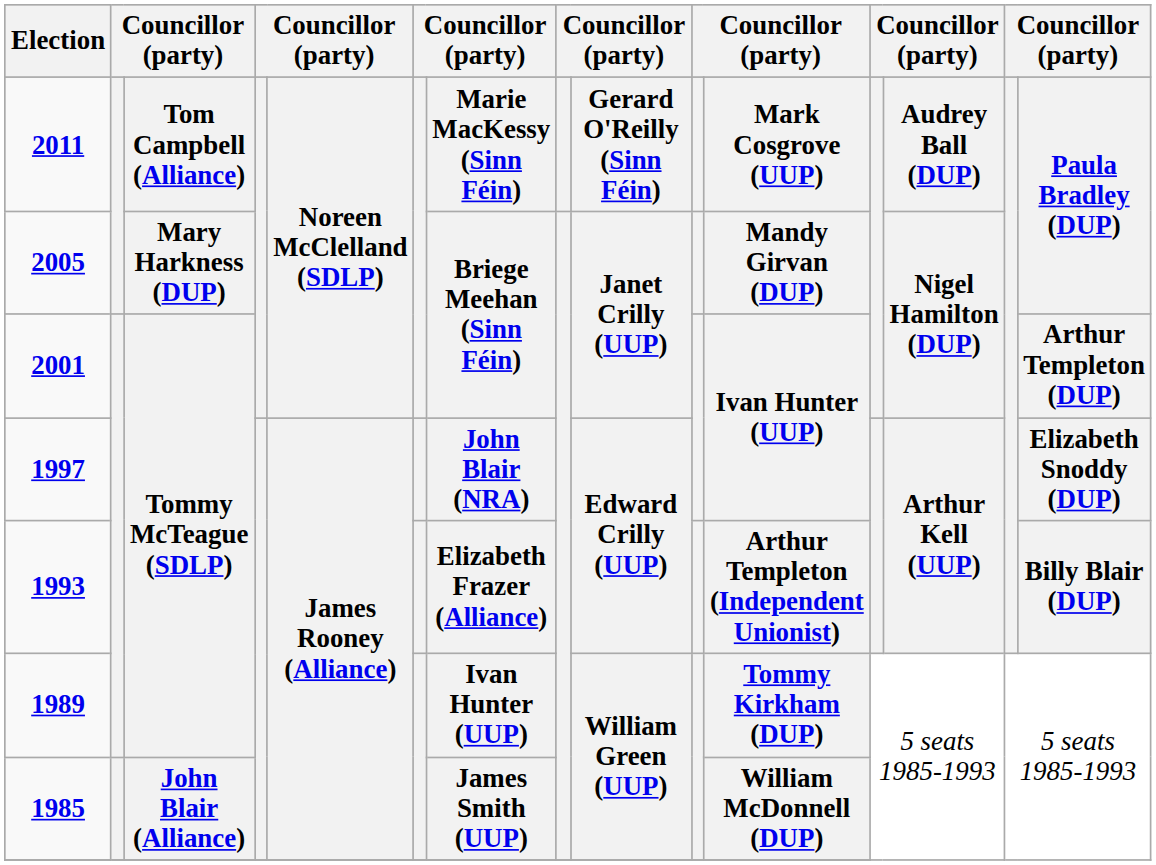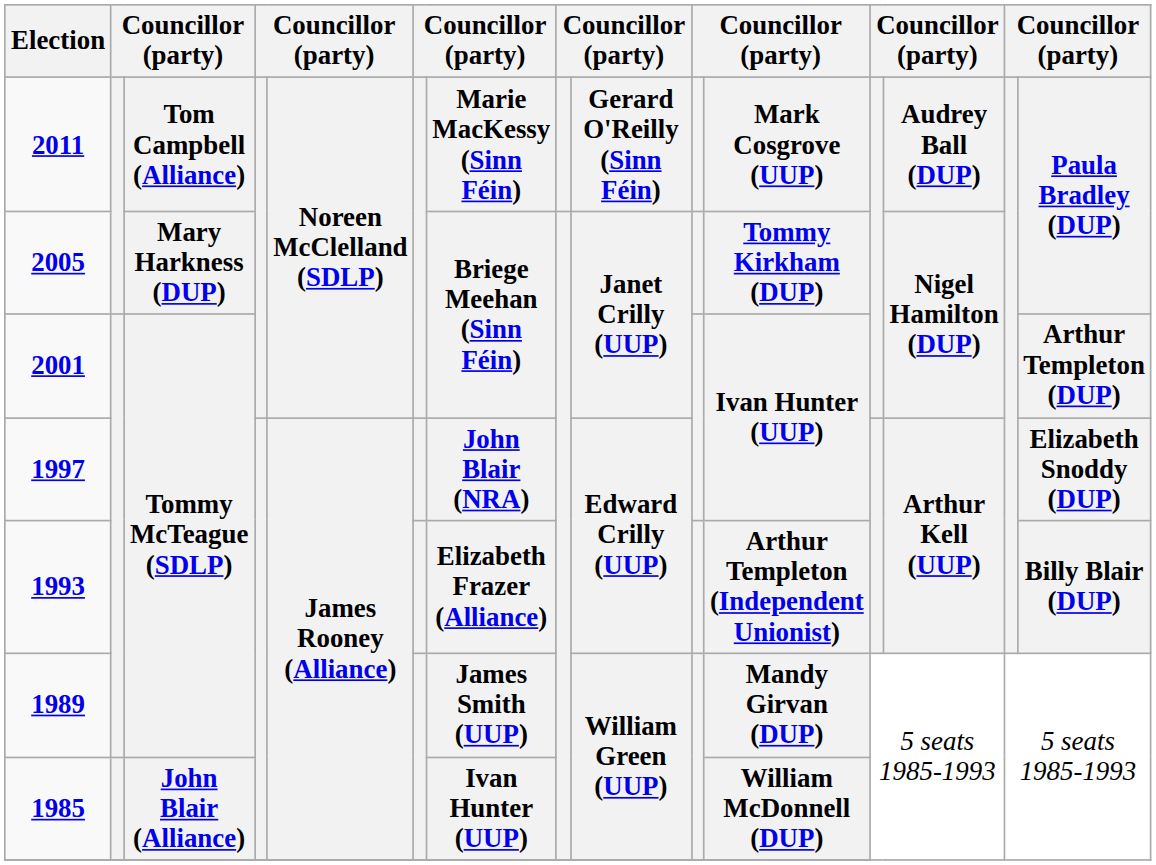(787, 262) Mandy Girvan (DUP) -> (787, 262) Tommy Kirkham (DUP)
(491, 704) Ivan Hunter (UUP) -> (491, 704) James Smith (UUP)
(787, 704) Tommy Kirkham (DUP) -> (787, 704) Mandy Girvan (DUP)
(491, 808) James Smith (UUP) -> (491, 808) Ivan Hunter (UUP)
